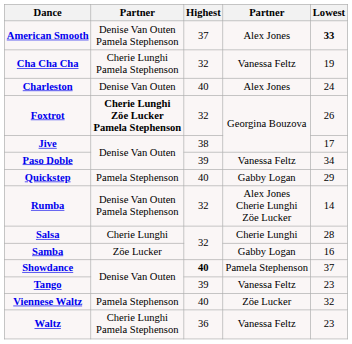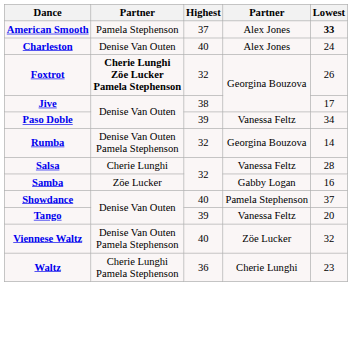(137, 35) Denise Van Outen Pamela Stephenson -> (137, 29) Pamela Stephenson
- row: (48, 64)
- row: (48, 177)
(267, 206) Alex Jones Cherie Lunghi Zöe Lucker -> (267, 143) Georgina Bouzova
(267, 234) Cherie Lunghi -> (267, 165) Vanessa Feltz
(203, 268) bold -> (203, 199) normal
(329, 285) 23 -> (329, 215) 20
(137, 301) Pamela Stephenson -> (137, 238) Denise Van Outen Pamela Stephenson
(267, 324) Vanessa Feltz -> (267, 267) Cherie Lunghi
